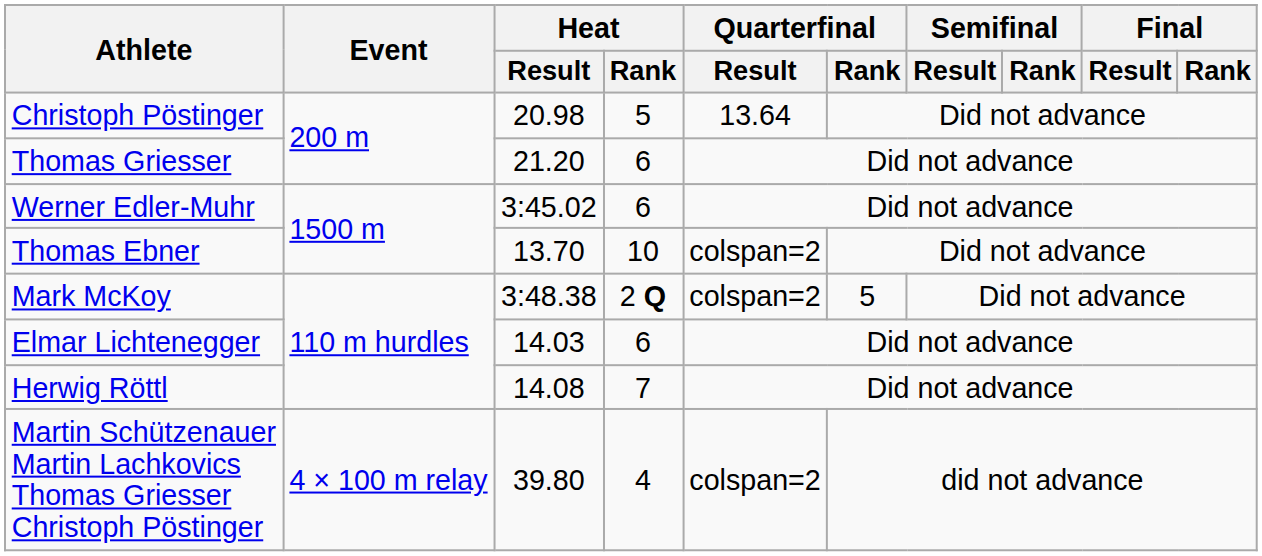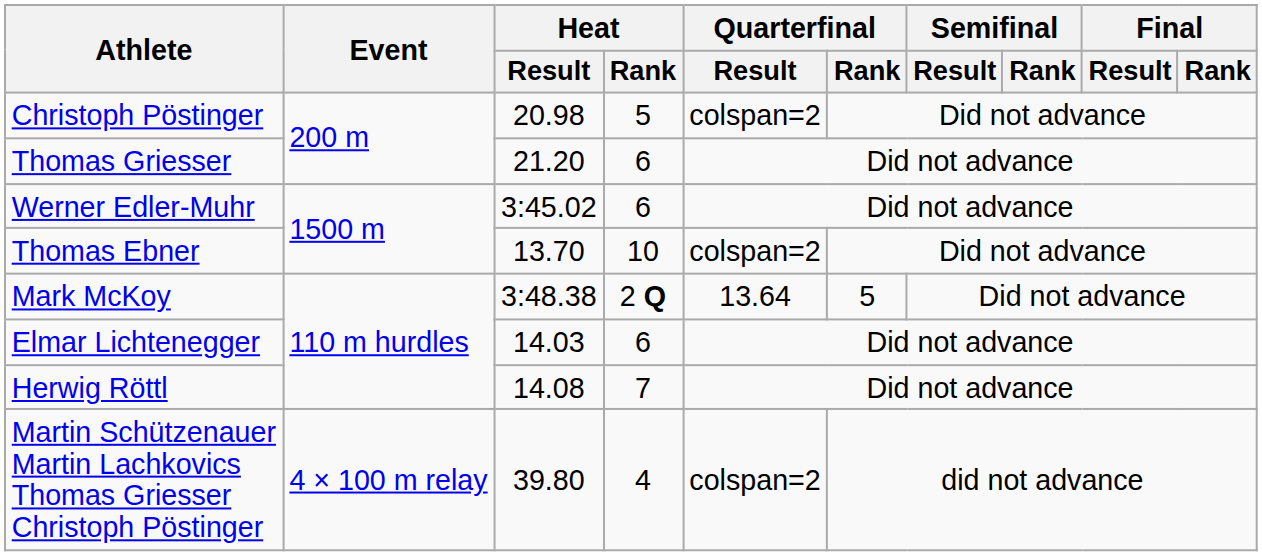(755, 116) 13.64 -> (755, 116) colspan=2
(755, 297) colspan=2 -> (755, 297) 13.64
